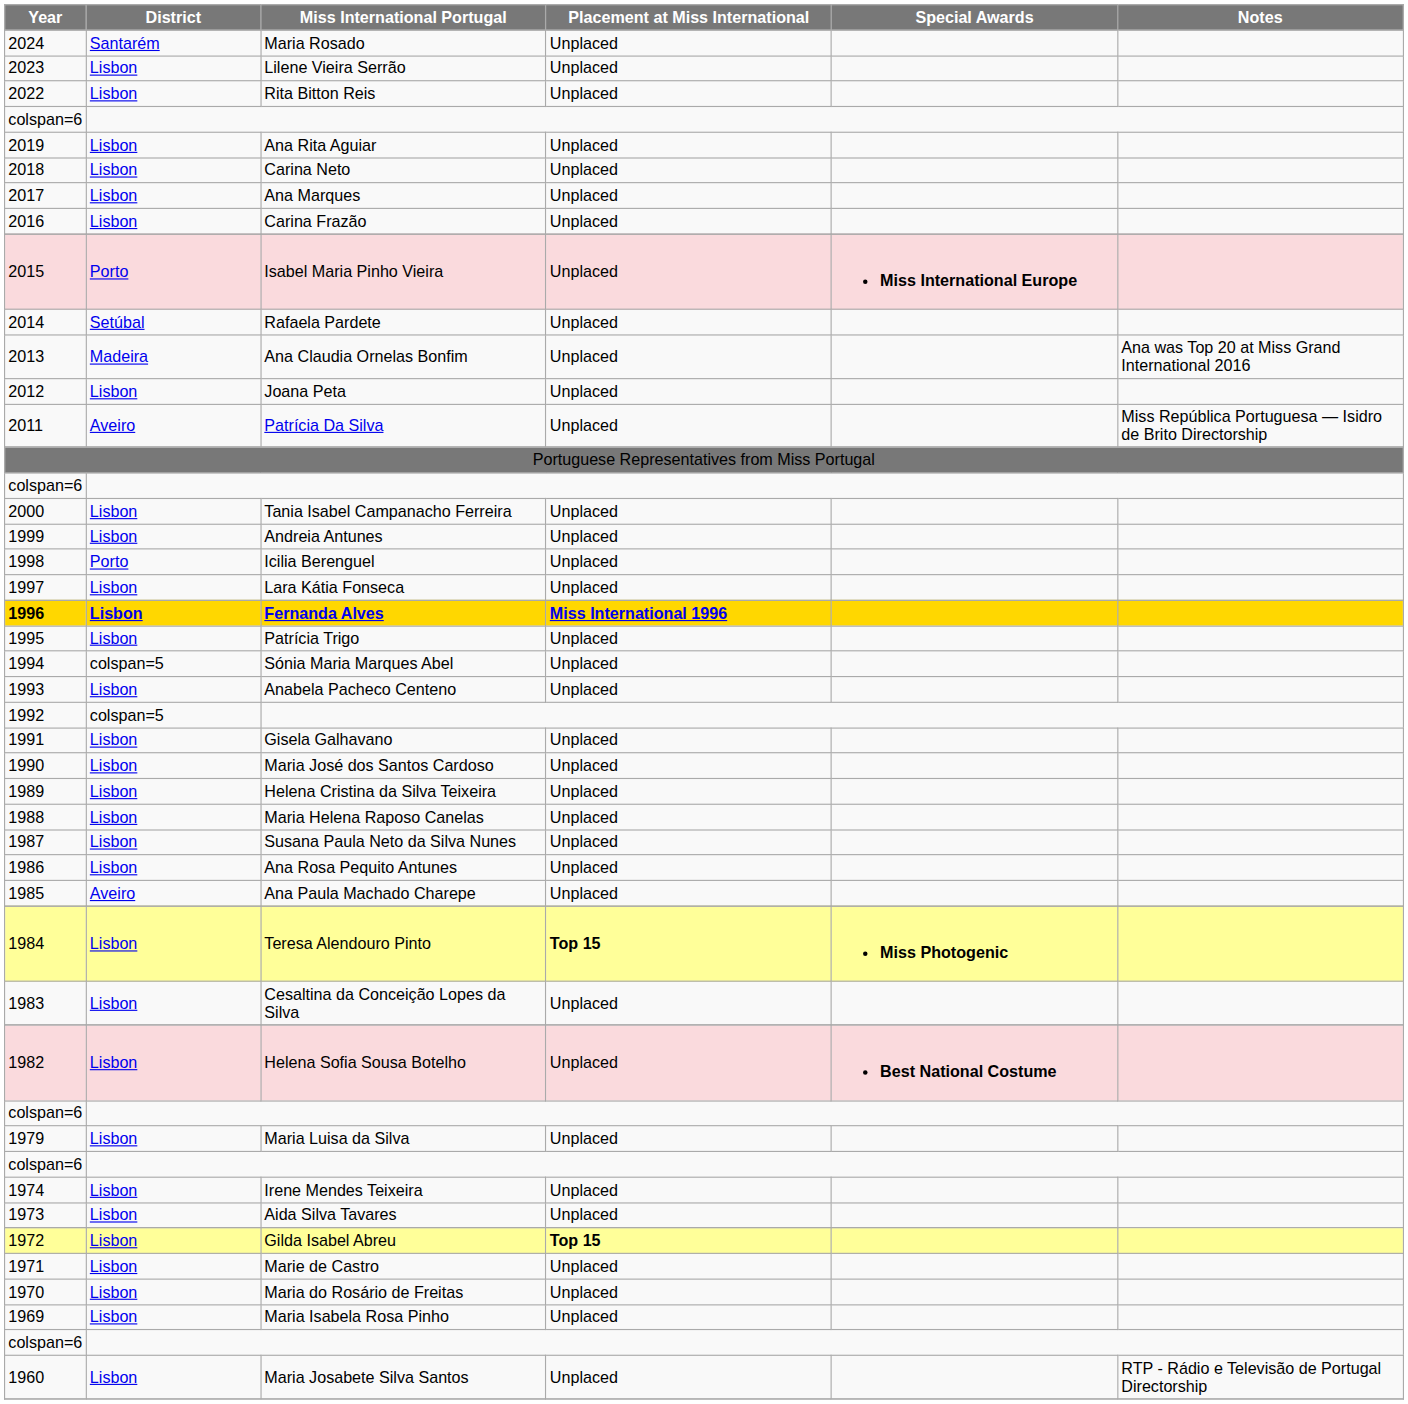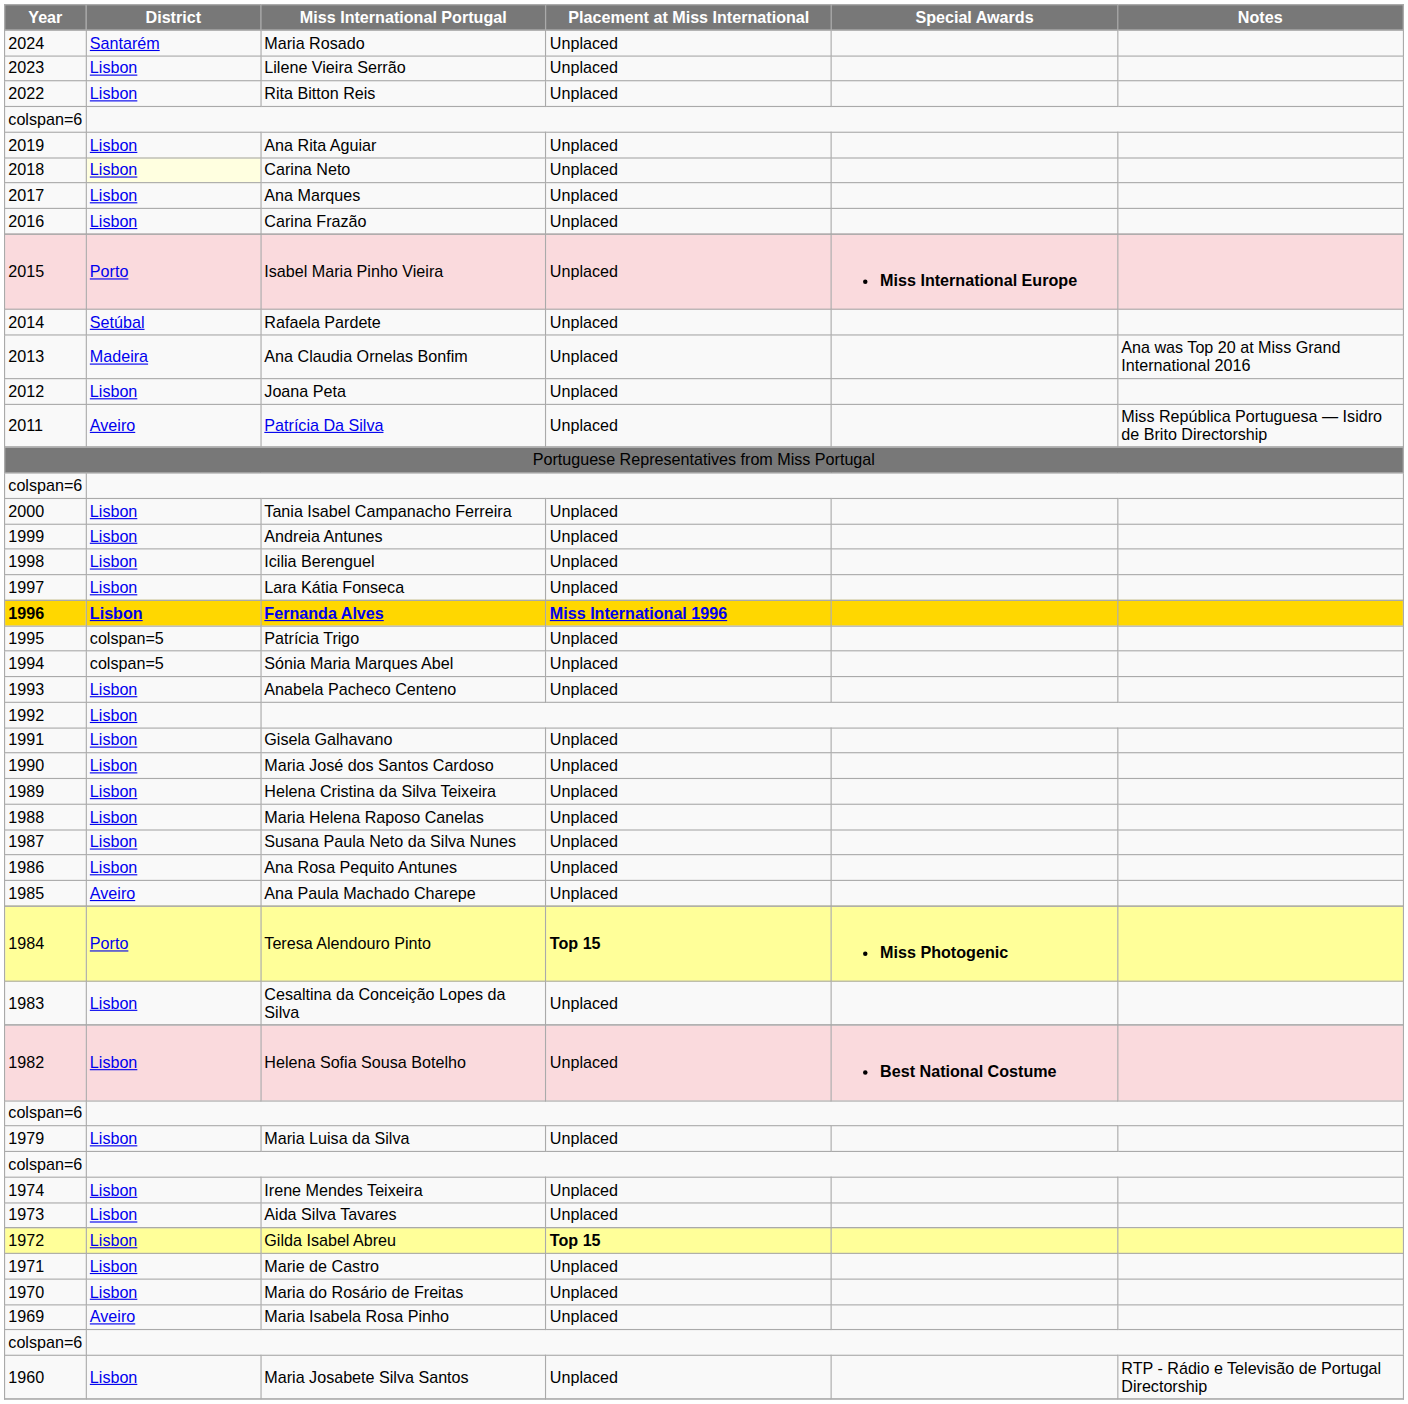(114, 171) no background -> (114, 171) lightyellow background
(109, 562) Porto -> (114, 562) Lisbon
(114, 639) Lisbon -> (127, 639) colspan=5
(127, 715) colspan=5 -> (114, 715) Lisbon
(114, 944) Lisbon -> (109, 944) Porto
(114, 1318) Lisbon -> (113, 1318) Aveiro
